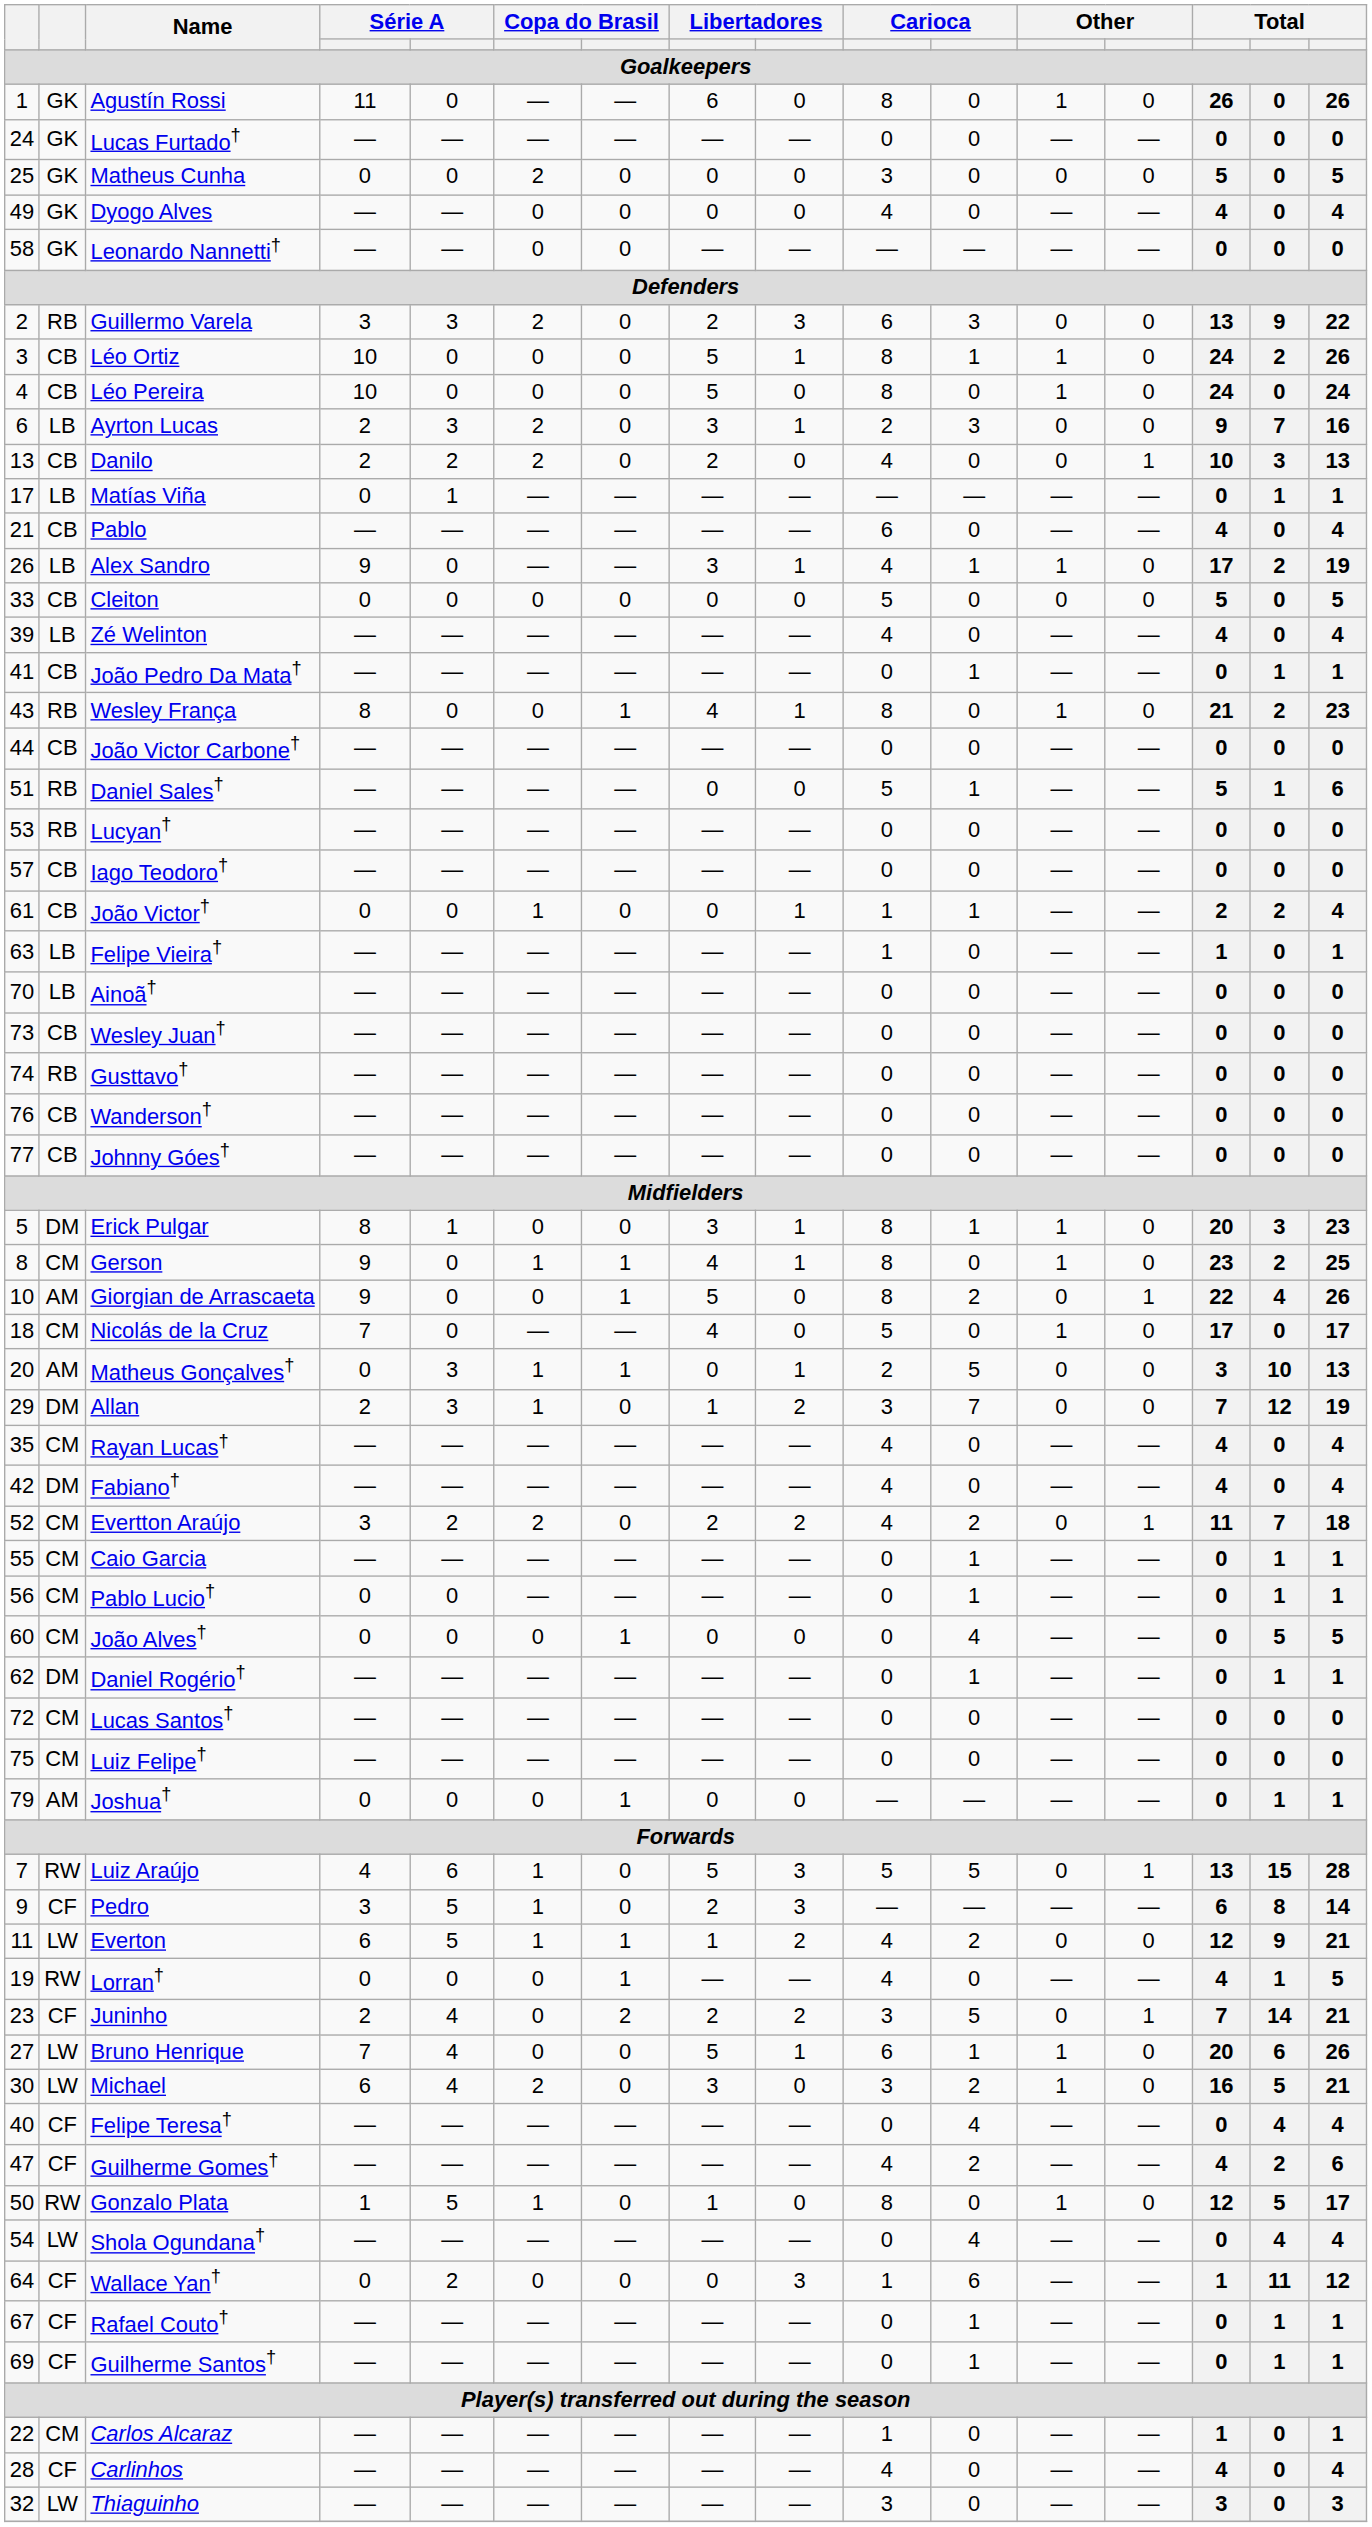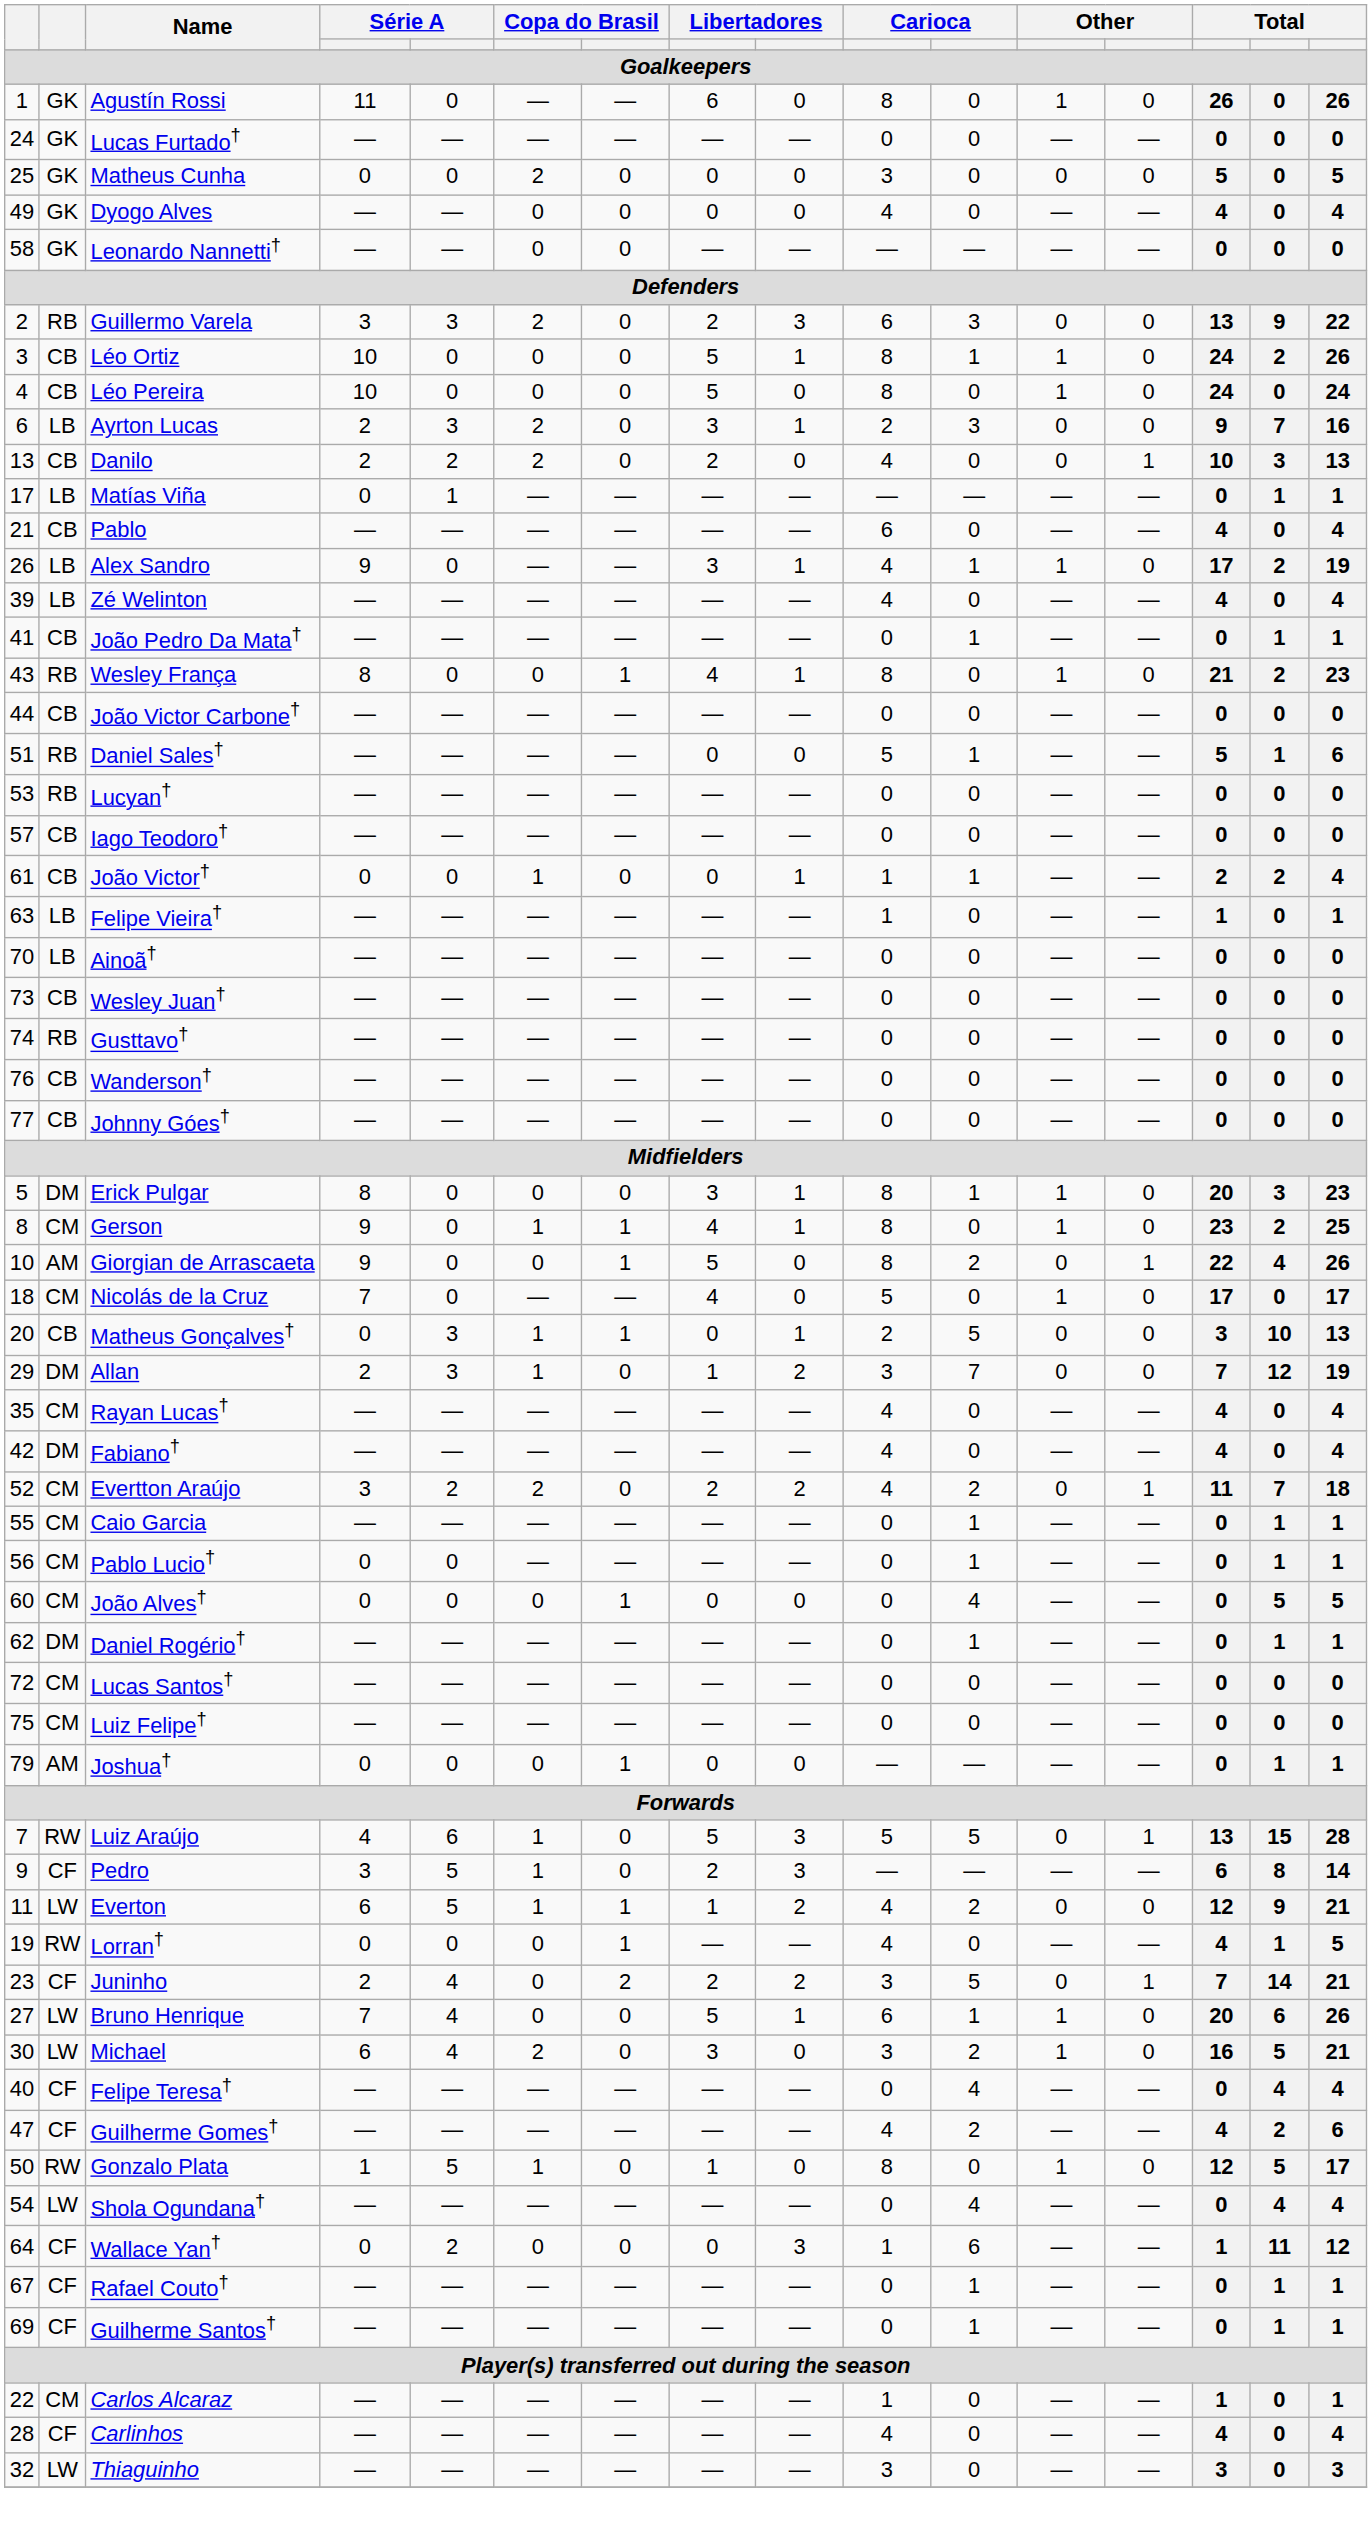- row: (125, 600)
(452, 1227) 1 -> (452, 1192) 0
(62, 1369) AM -> (62, 1334) CB
